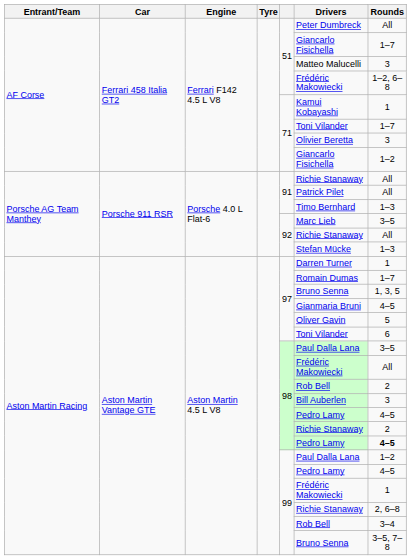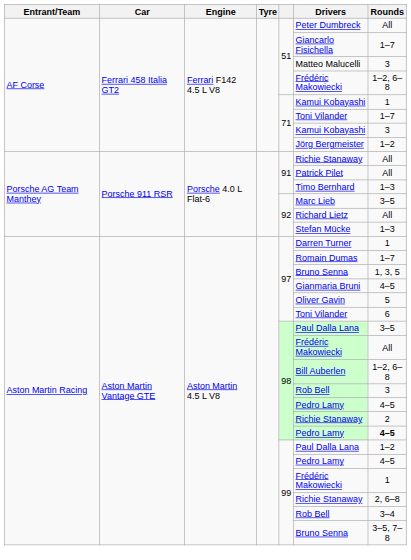(325, 140) Olivier Beretta -> (330, 130) Kamui Kobayashi
(315, 159) Giancarlo Fisichella -> (330, 144) Jörg Bergmeister
(330, 235) Richie Stanaway -> (322, 215) Richard Lietz
(313, 386) Rob Bell -> (320, 371) Bill Auberlen
(387, 386) 2 -> (387, 371) 1–2, 6–8
(321, 400) Bill Auberlen -> (313, 390) Rob Bell
